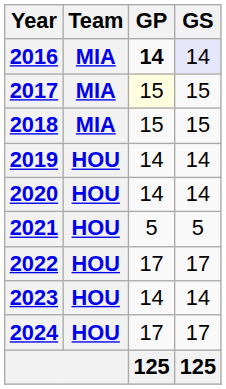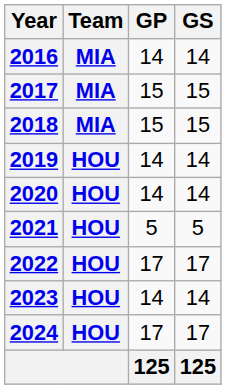(152, 56) bold -> (152, 56) normal
(198, 56) lavender background -> (198, 56) no background
(152, 90) lightyellow background -> (152, 90) no background
